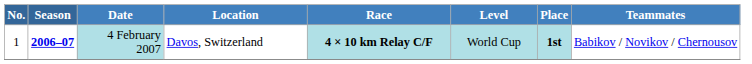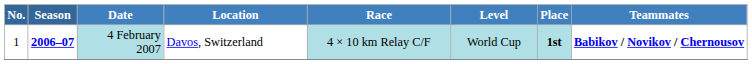(379, 42) bold -> (379, 42) normal
(656, 42) normal -> (659, 42) bold
